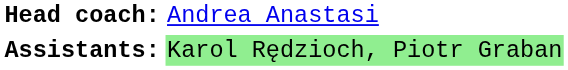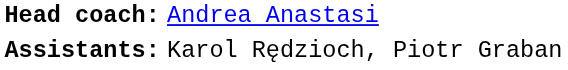(365, 50) lightgreen background -> (365, 50) no background
